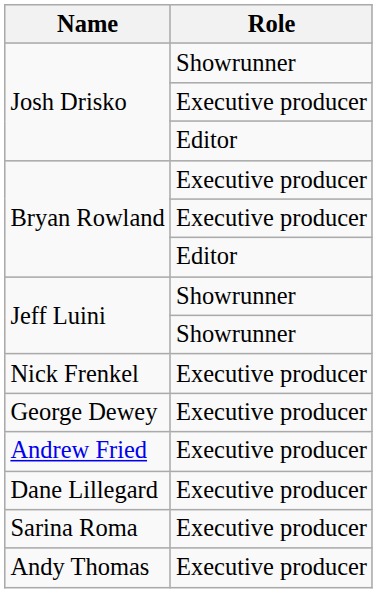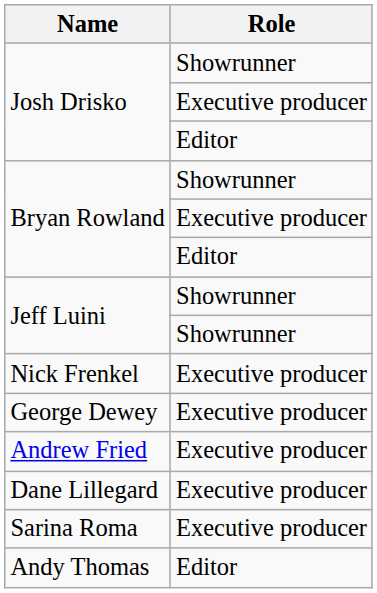(272, 179) Executive producer -> (236, 179) Showrunner
(272, 567) Executive producer -> (207, 567) Editor
